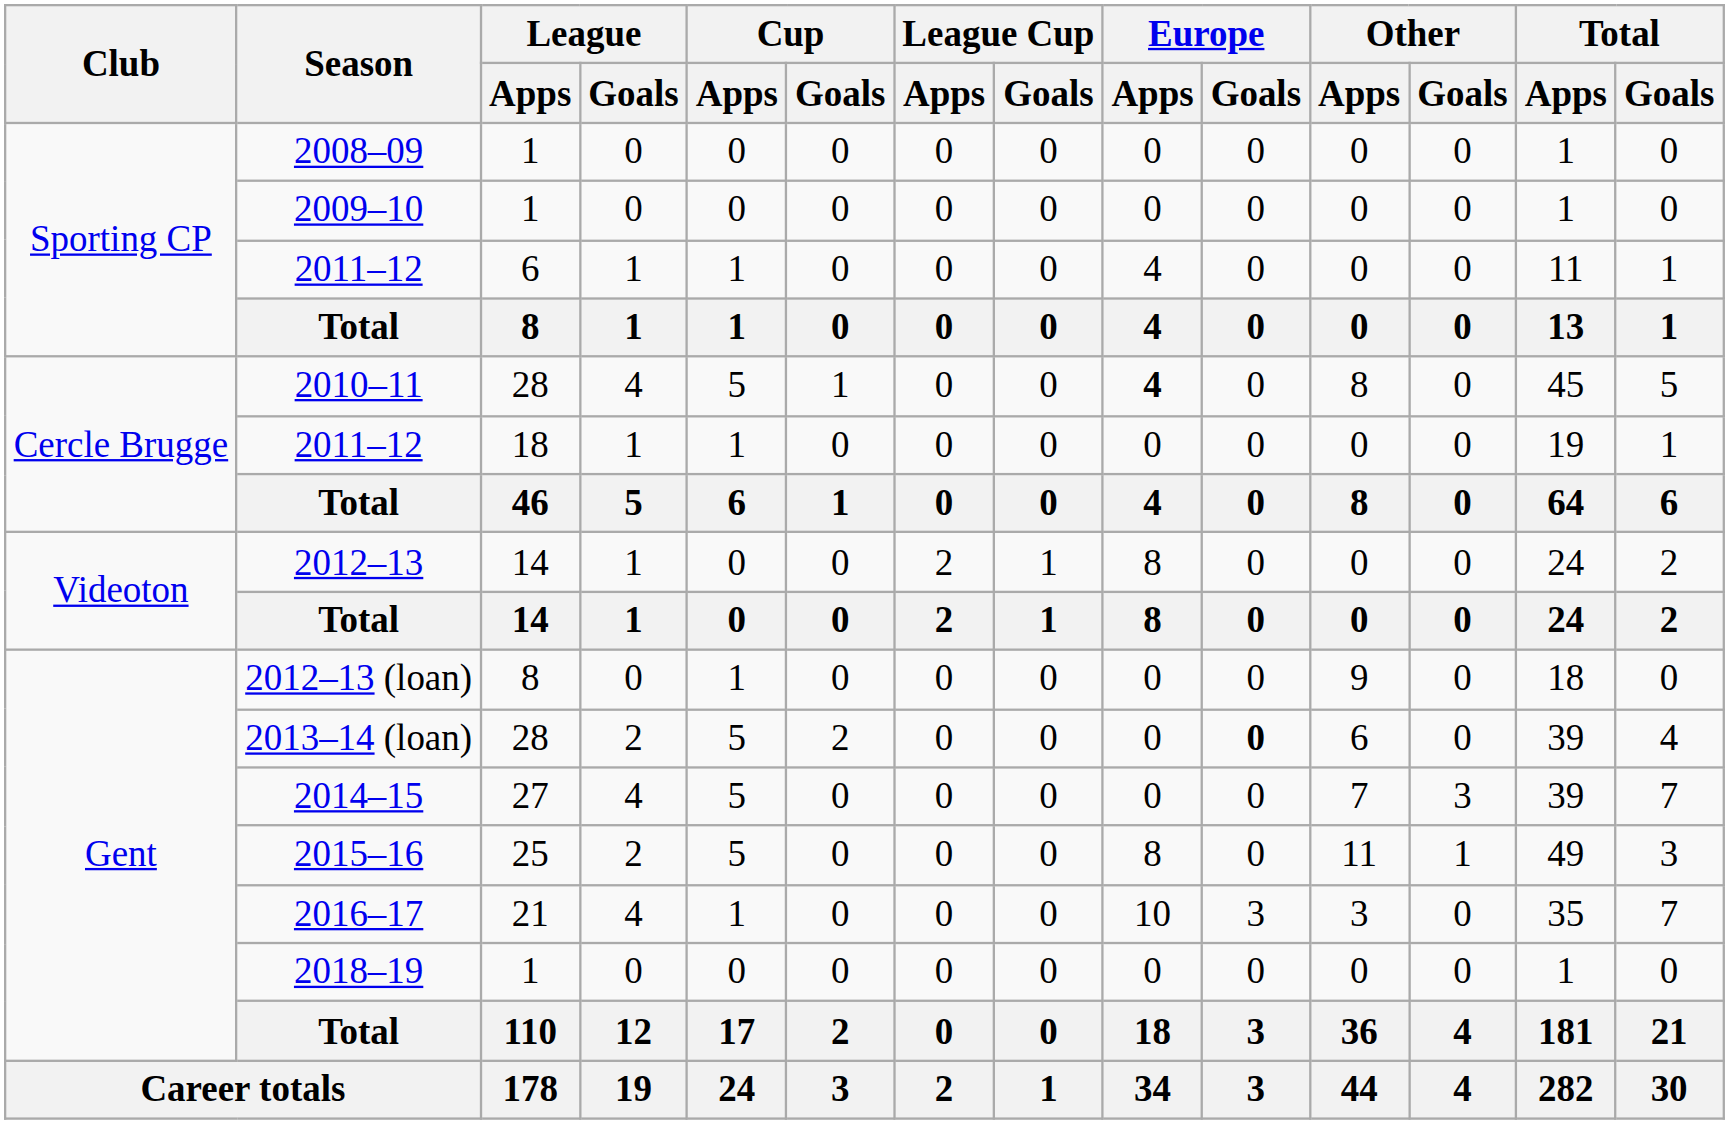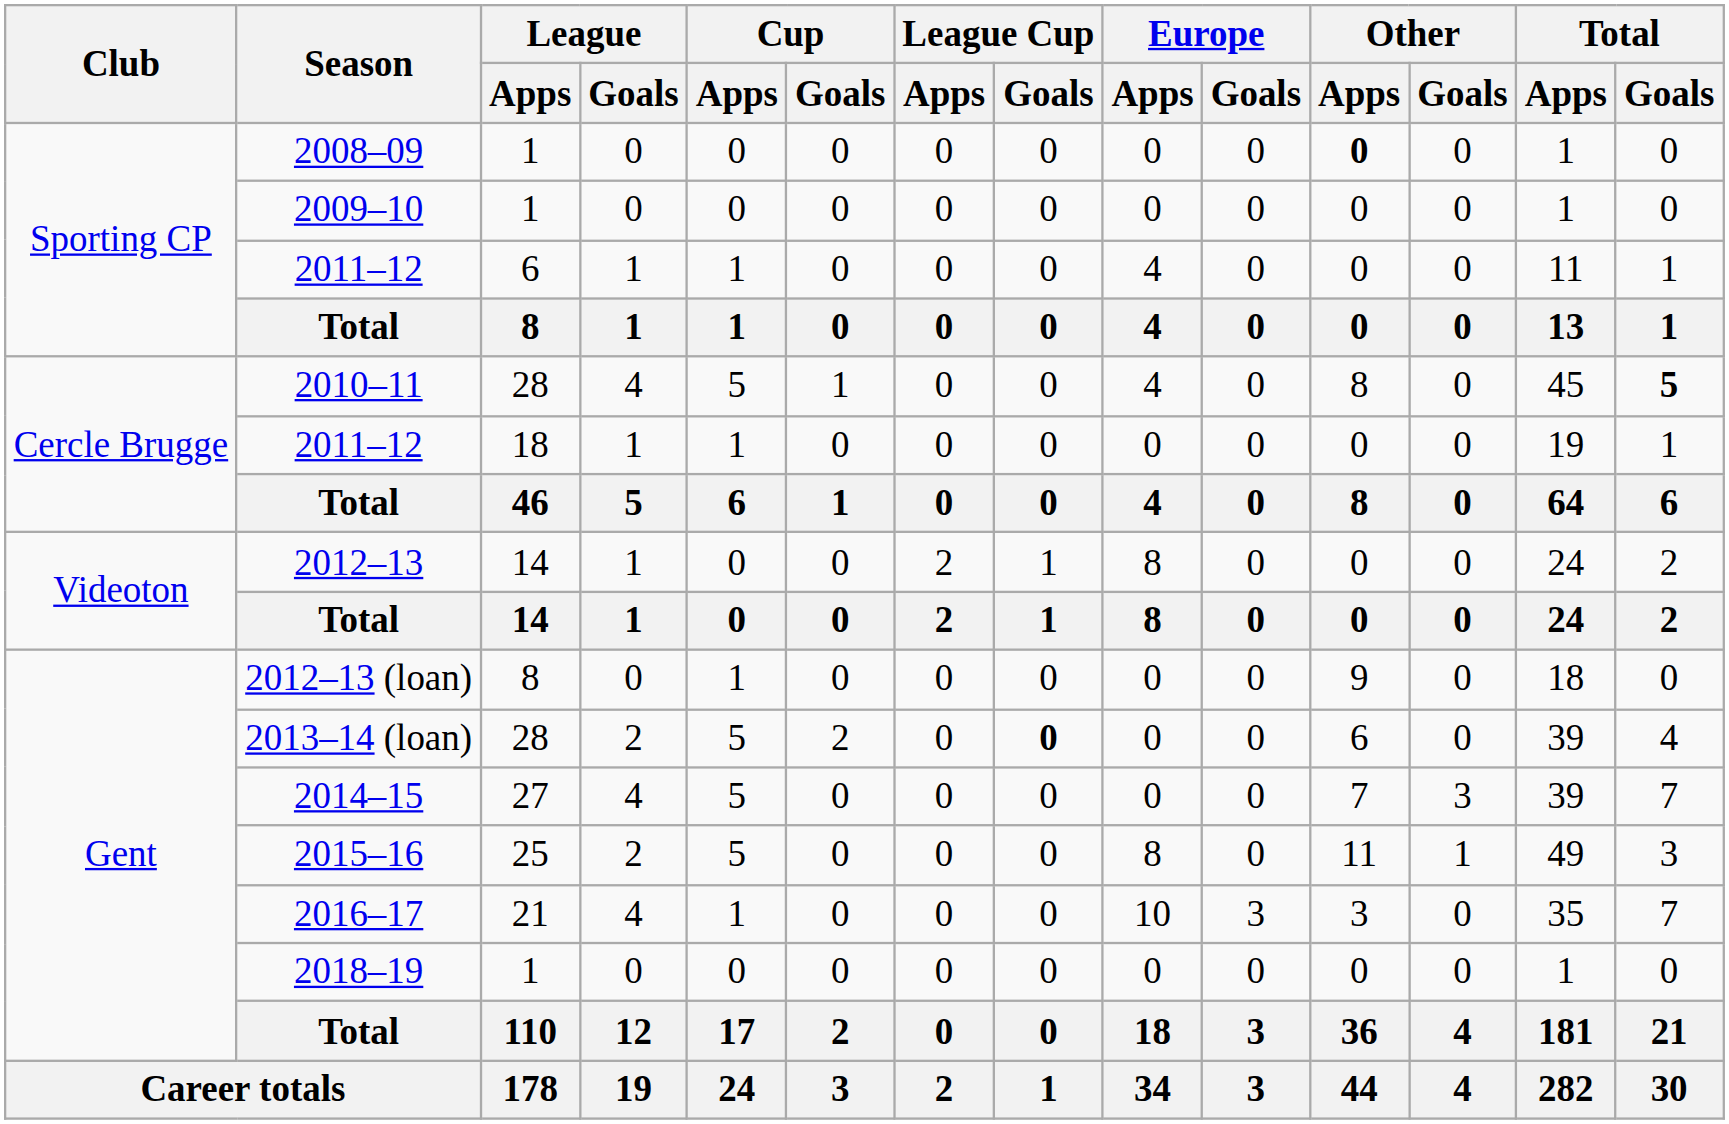(1359, 151) normal -> (1359, 151) bold
(1153, 385) bold -> (1153, 385) normal
(1669, 385) normal -> (1669, 385) bold
(1049, 737) normal -> (1049, 737) bold
(1256, 737) bold -> (1256, 737) normal
